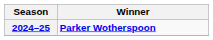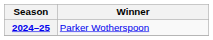(108, 27) bold -> (105, 27) normal
